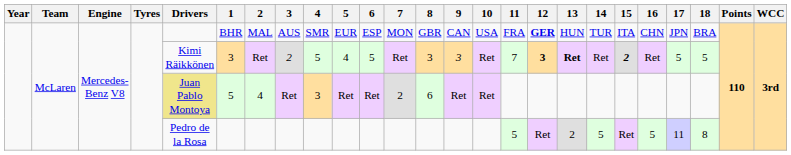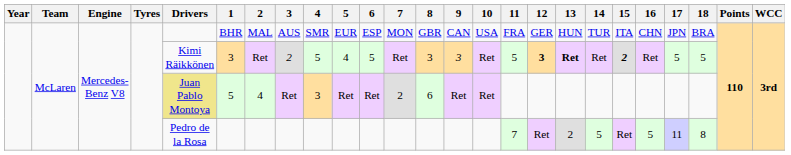(543, 32) bold -> (542, 32) normal
(514, 57) 7 -> (514, 57) 5
(514, 134) 5 -> (514, 134) 7
